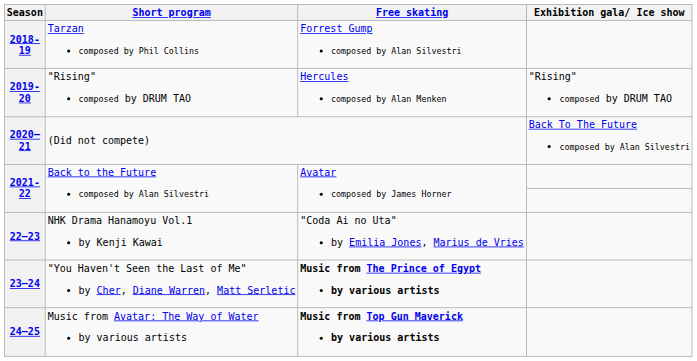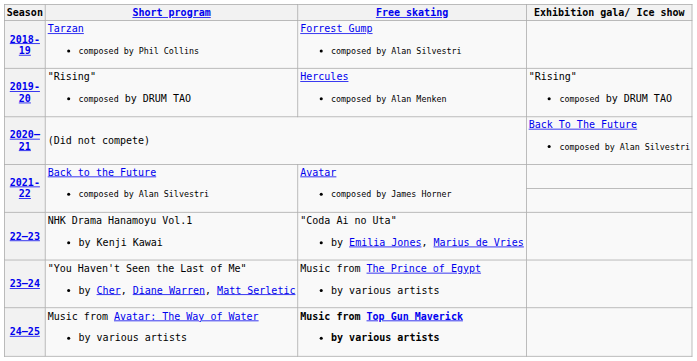(412, 279) bold -> (412, 279) normal
